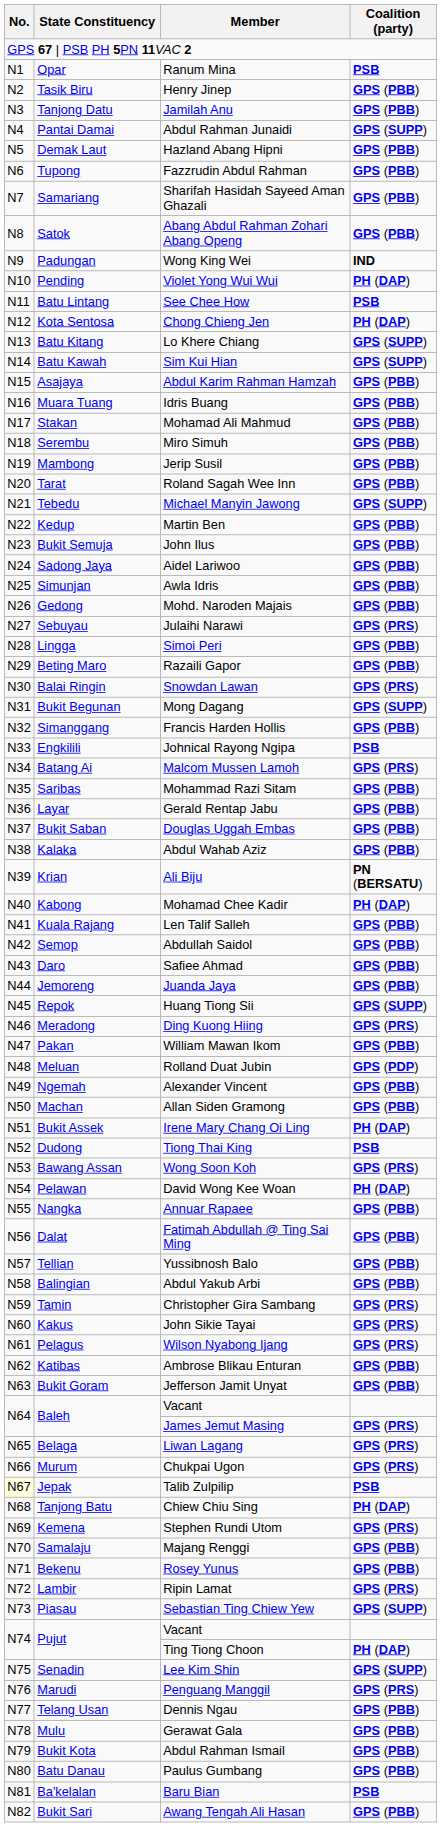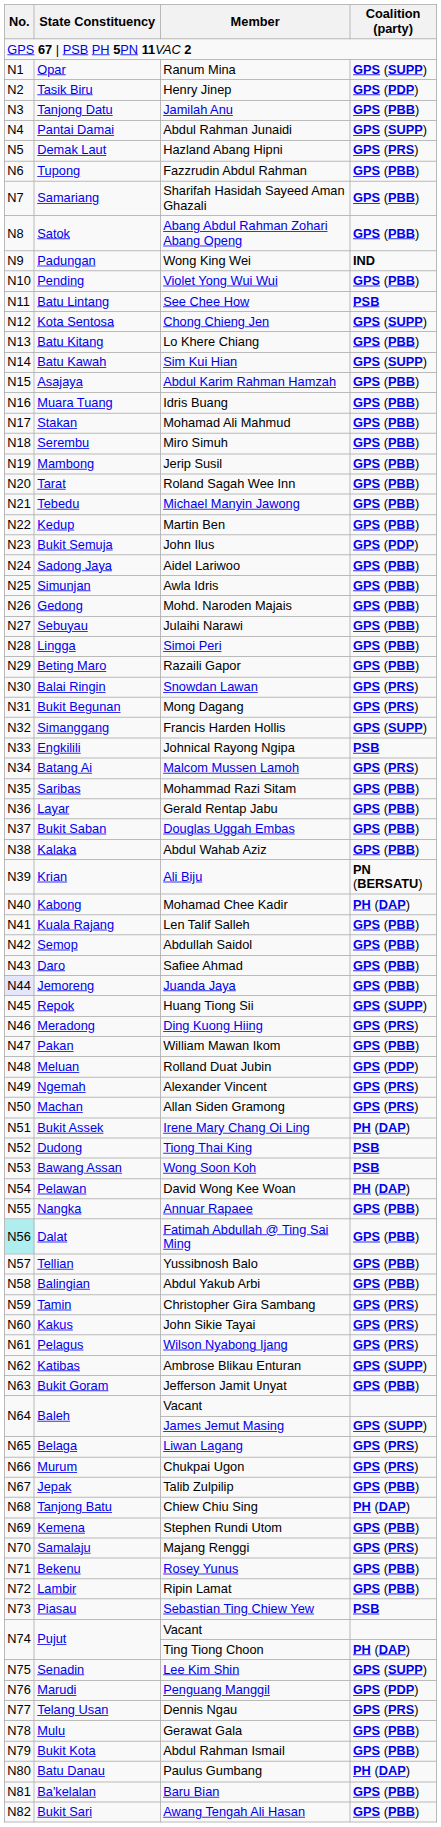(366, 69) PSB -> (390, 69) GPS (SUPP)
(386, 89) GPS (PBB) -> (386, 89) GPS (PDP)
(386, 150) GPS (PBB) -> (386, 150) GPS (PRS)
(382, 281) PH (DAP) -> (386, 281) GPS (PBB)
(382, 321) PH (DAP) -> (390, 321) GPS (SUPP)
(390, 342) GPS (SUPP) -> (386, 342) GPS (PBB)
(390, 504) GPS (SUPP) -> (386, 504) GPS (PBB)
(386, 545) GPS (PBB) -> (386, 545) GPS (PDP)
(386, 626) GPS (PRS) -> (386, 626) GPS (PBB)
(390, 707) GPS (SUPP) -> (386, 707) GPS (PRS)
(386, 727) GPS (PBB) -> (390, 727) GPS (SUPP)
(19, 985) no background -> (19, 985) lavender background
(386, 1087) GPS (PBB) -> (386, 1087) GPS (PRS)
(386, 1107) GPS (PBB) -> (386, 1107) GPS (PRS)
(386, 1168) GPS (PRS) -> (366, 1168) PSB
(19, 1236) no background -> (19, 1236) paleturquoise background
(386, 1365) GPS (PBB) -> (390, 1365) GPS (SUPP)
(386, 1426) GPS (PRS) -> (390, 1426) GPS (SUPP)
(19, 1487) lightyellow background -> (19, 1487) no background
(366, 1487) PSB -> (386, 1487) GPS (PBB)
(386, 1527) GPS (PRS) -> (386, 1527) GPS (PBB)
(386, 1548) GPS (PBB) -> (386, 1548) GPS (PRS)
(386, 1588) GPS (PRS) -> (386, 1588) GPS (PBB)
(390, 1609) GPS (SUPP) -> (366, 1609) PSB
(386, 1690) GPS (PRS) -> (386, 1690) GPS (PDP)
(386, 1710) GPS (PBB) -> (386, 1710) GPS (PRS)
(386, 1771) GPS (PBB) -> (382, 1771) PH (DAP)
(366, 1791) PSB -> (386, 1791) GPS (PBB)
